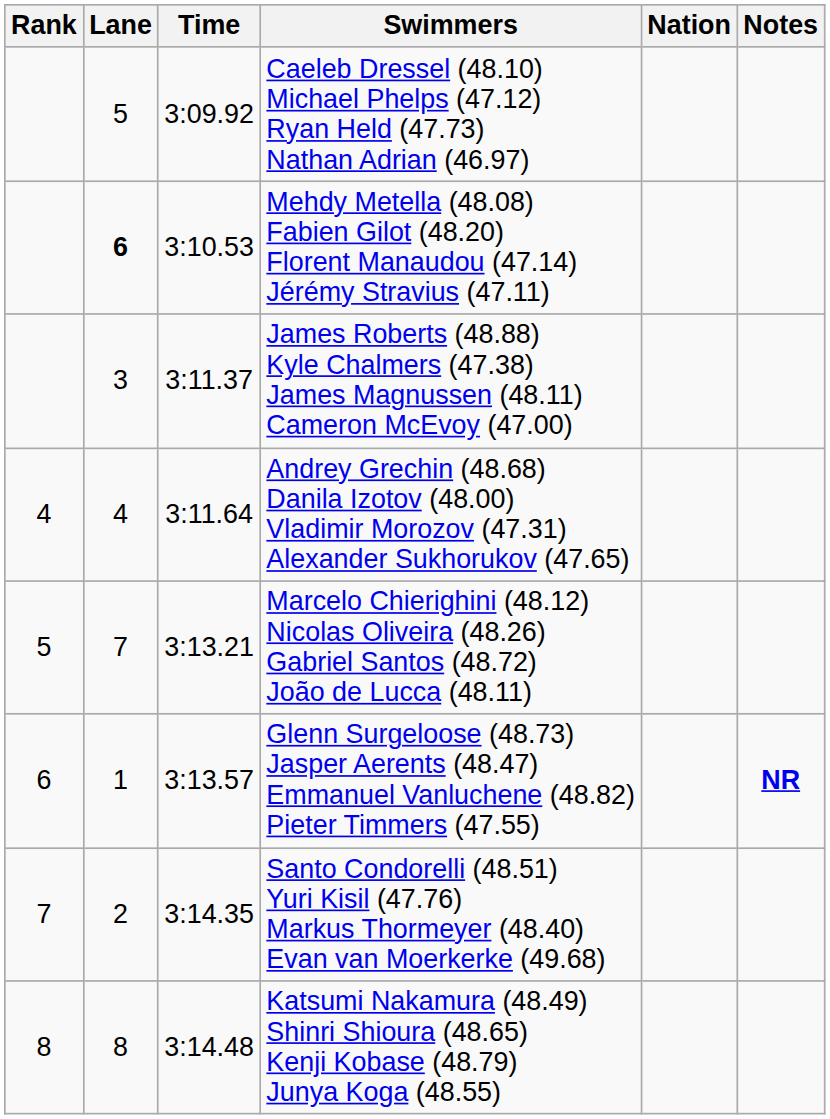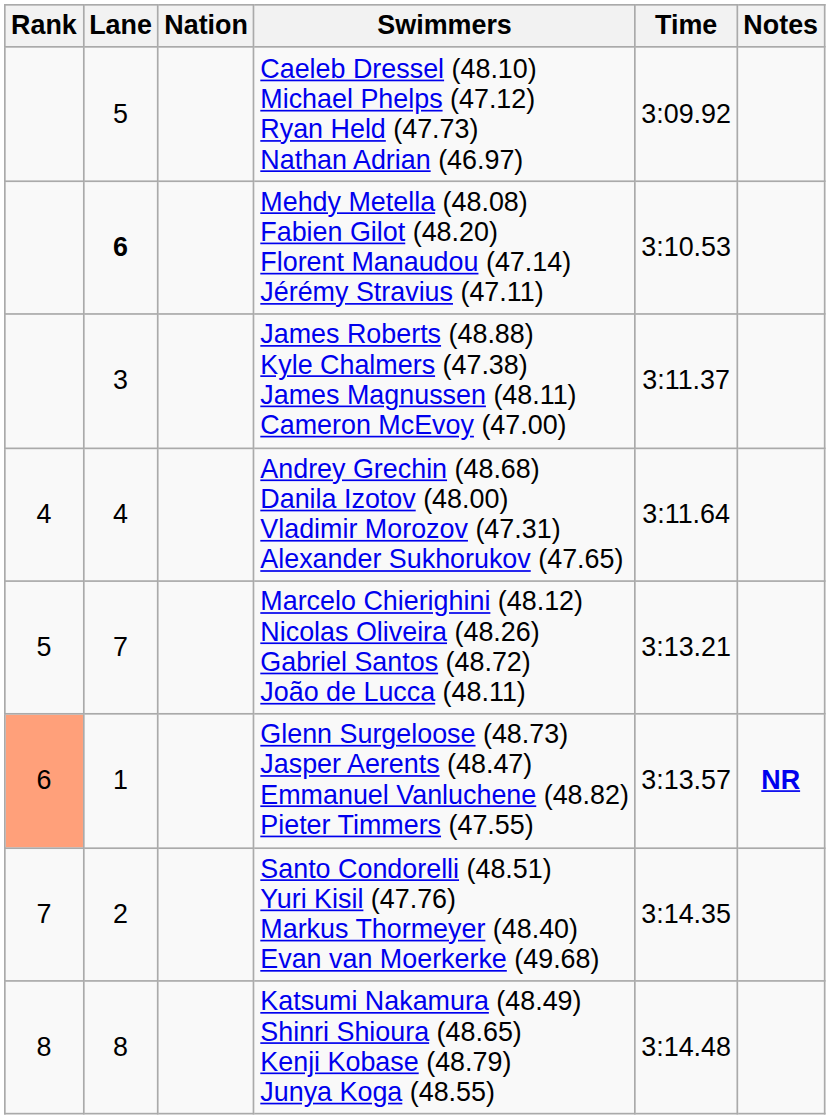columns swapped: (689, 25) <-> (209, 25)
(44, 780) no background -> (44, 780) lightsalmon background
